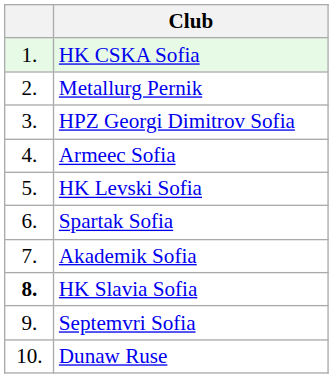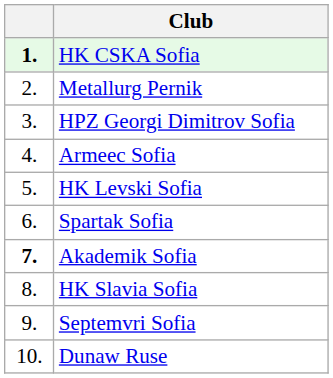(29, 54) normal -> (29, 54) bold
(29, 255) normal -> (29, 255) bold
(29, 289) bold -> (29, 289) normal
